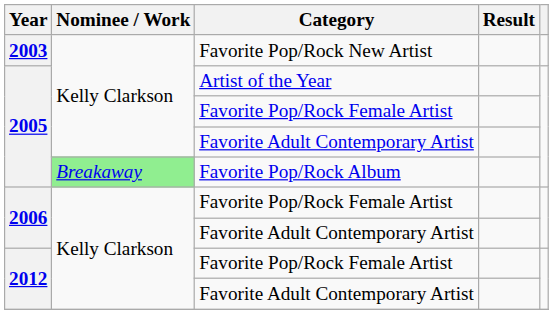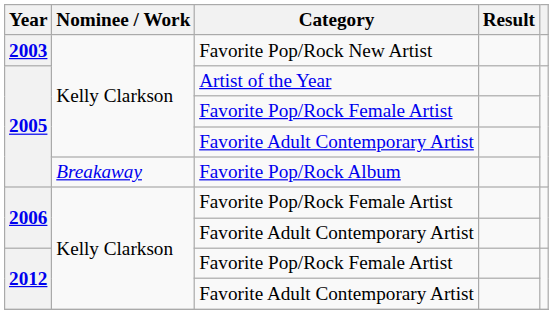(99, 171) lightgreen background -> (99, 171) no background
